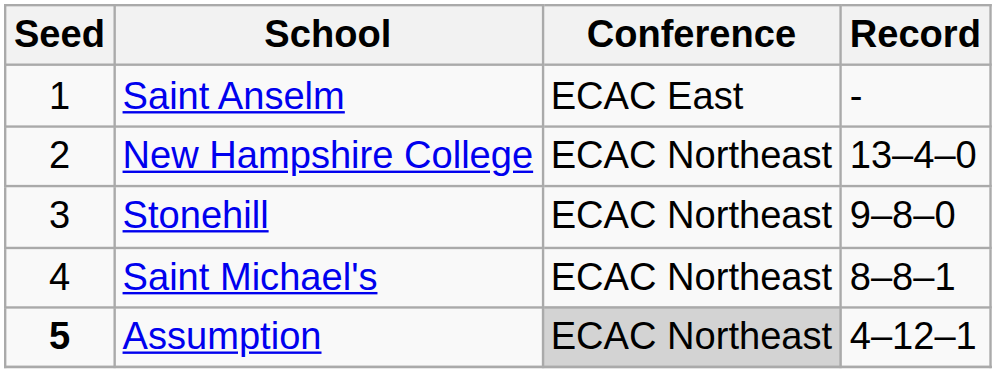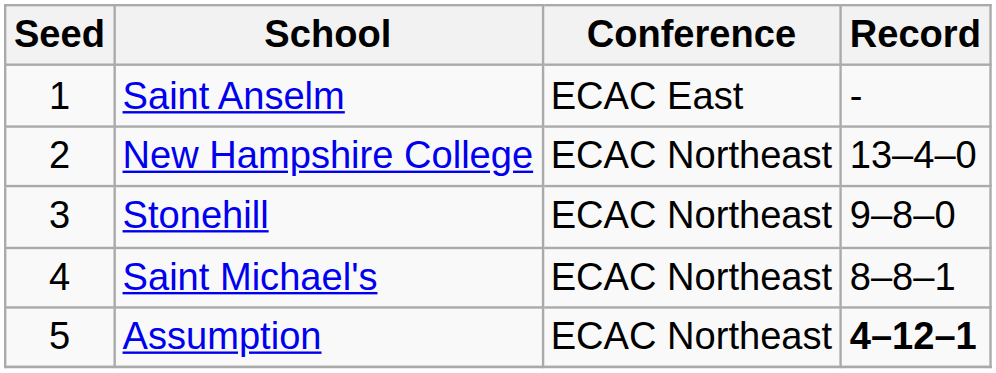(59, 336) bold -> (59, 336) normal
(691, 336) lightgrey background -> (691, 336) no background
(913, 336) normal -> (913, 336) bold
